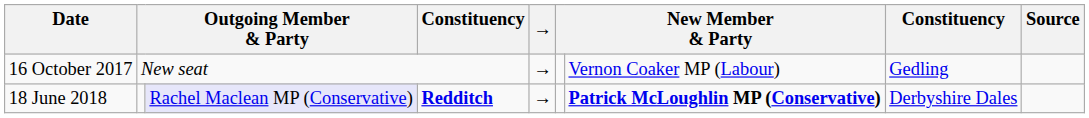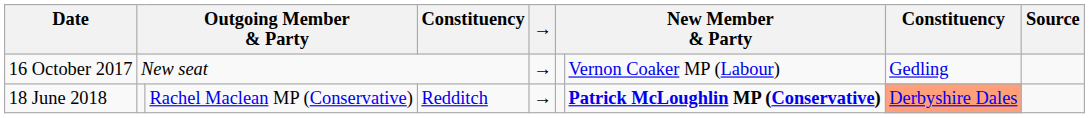(281, 98) lavender background -> (281, 98) no background
(457, 98) bold -> (455, 98) normal
(953, 98) no background -> (953, 98) lightsalmon background
